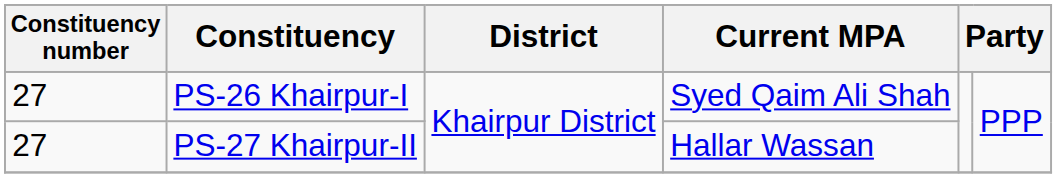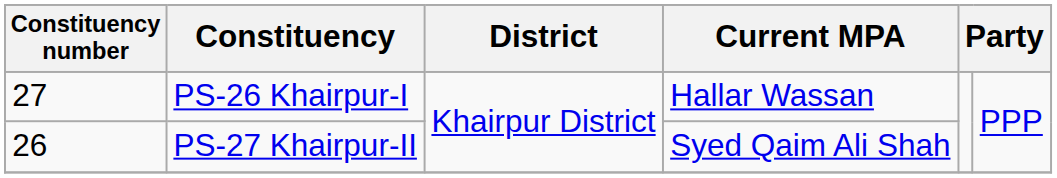(810, 96) Syed Qaim Ali Shah -> (772, 96) Hallar Wassan
(30, 146) 27 -> (30, 146) 26
(772, 146) Hallar Wassan -> (810, 146) Syed Qaim Ali Shah
